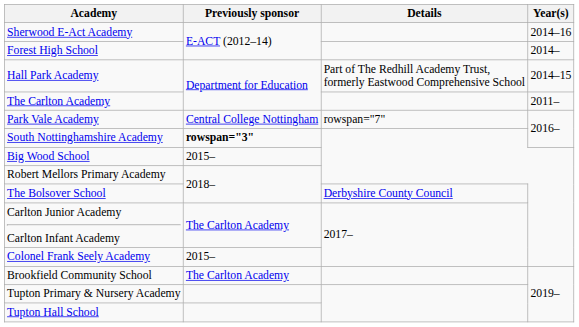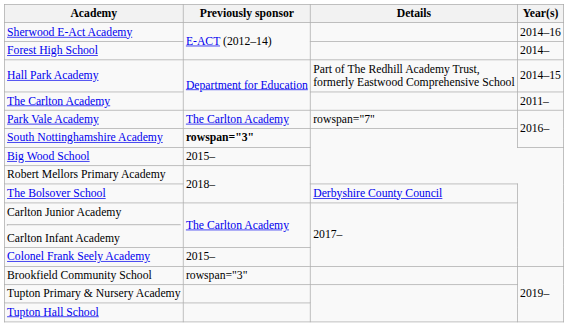(252, 119) Central College Nottingham -> (237, 119) The Carlton Academy
(237, 275) The Carlton Academy -> (217, 275) rowspan="3"
